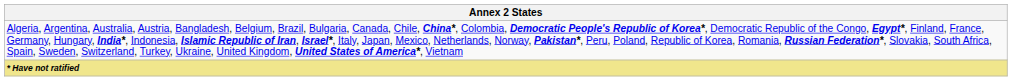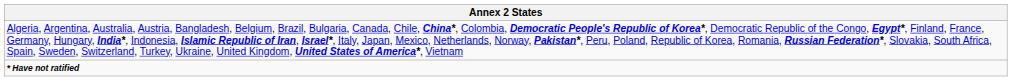(43, 68) khaki background -> (43, 68) no background
